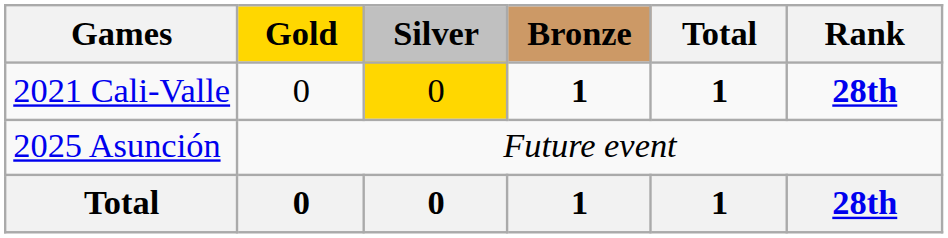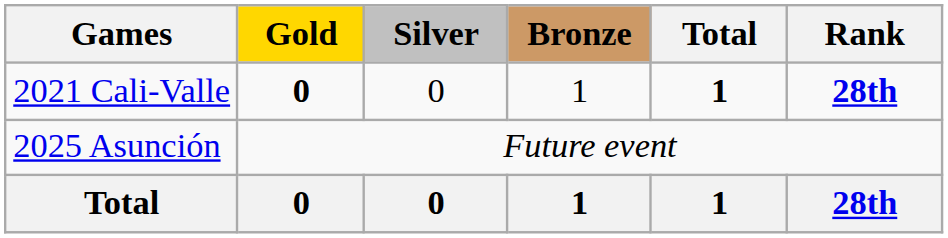(301, 90) normal -> (301, 90) bold
(436, 90) gold background -> (436, 90) no background
(580, 90) bold -> (580, 90) normal
